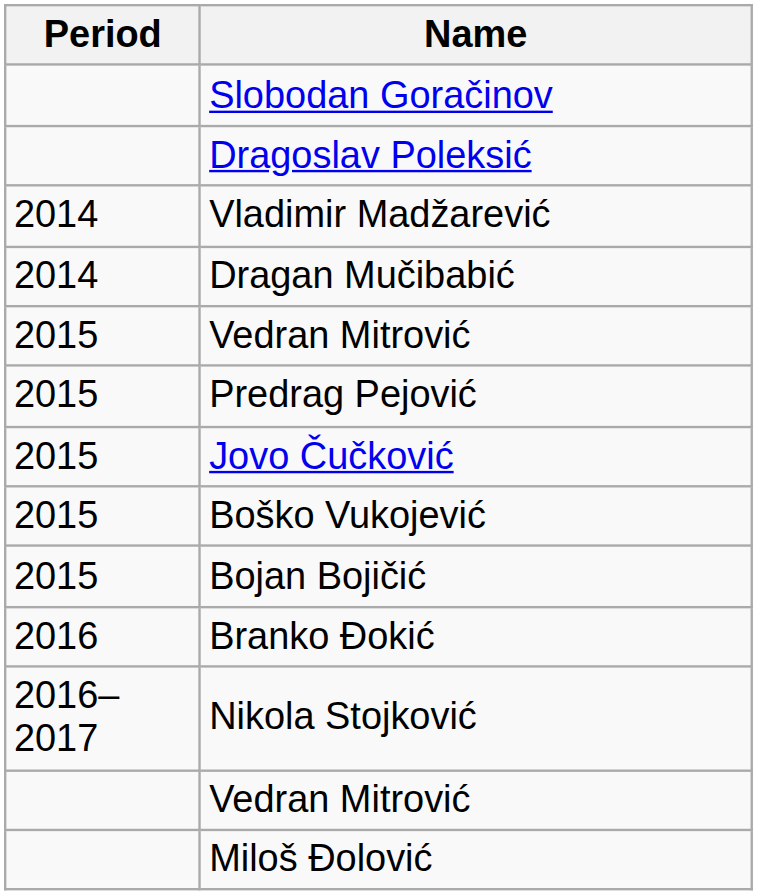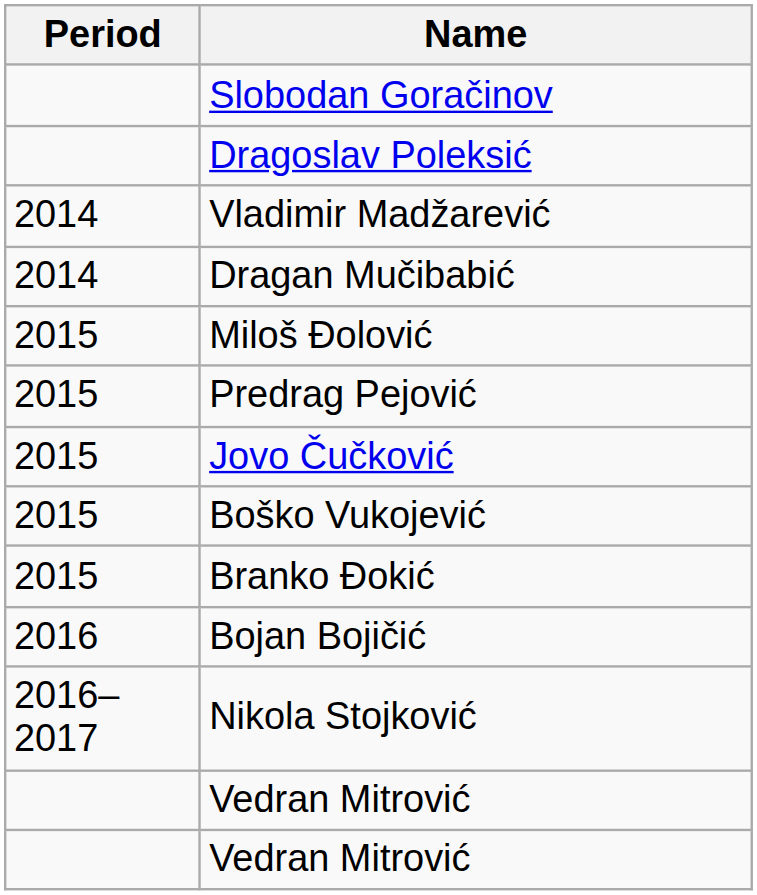(340, 335) Vedran Mitrović -> (321, 335) Miloš Đolović
(318, 575) Bojan Bojičić -> (322, 575) Branko Đokić
(322, 635) Branko Đokić -> (318, 635) Bojan Bojičić
(321, 859) Miloš Đolović -> (340, 859) Vedran Mitrović
